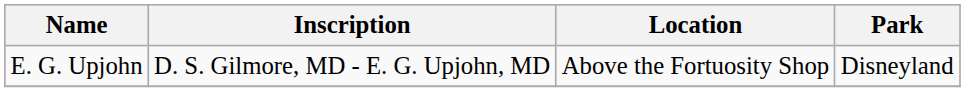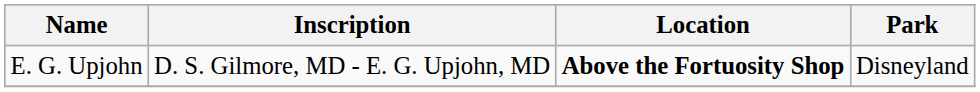(695, 65) normal -> (703, 65) bold
